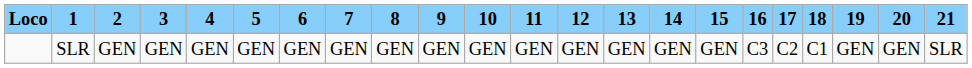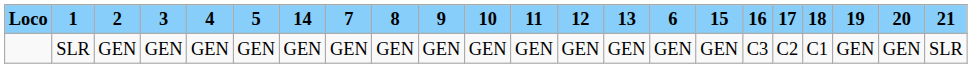columns swapped: (302, 19) <-> (673, 19)
